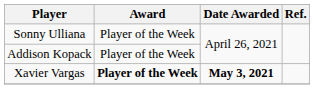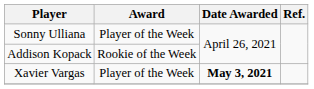(147, 53) Player of the Week -> (147, 53) Rookie of the Week
(147, 73) bold -> (147, 73) normal
